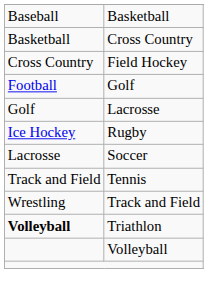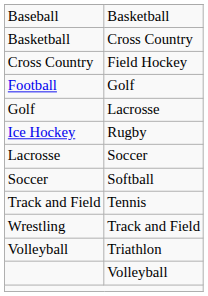+ row: (131, 179)
(39, 226) bold -> (38, 249) normal
